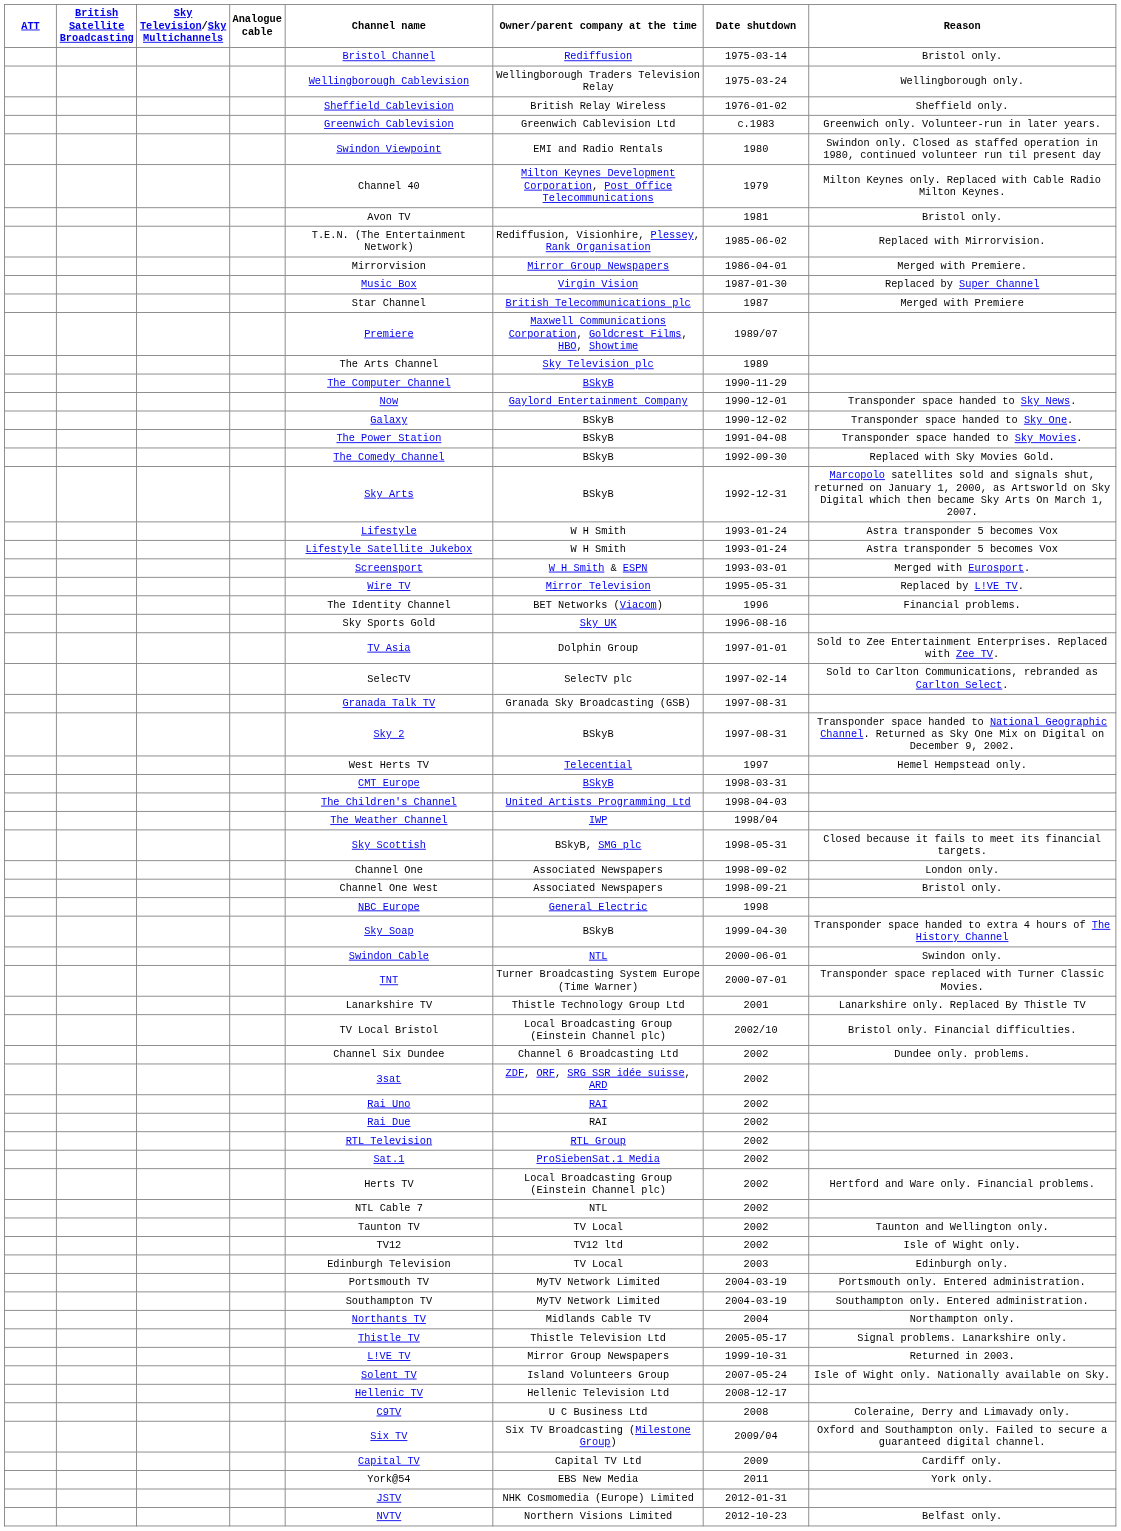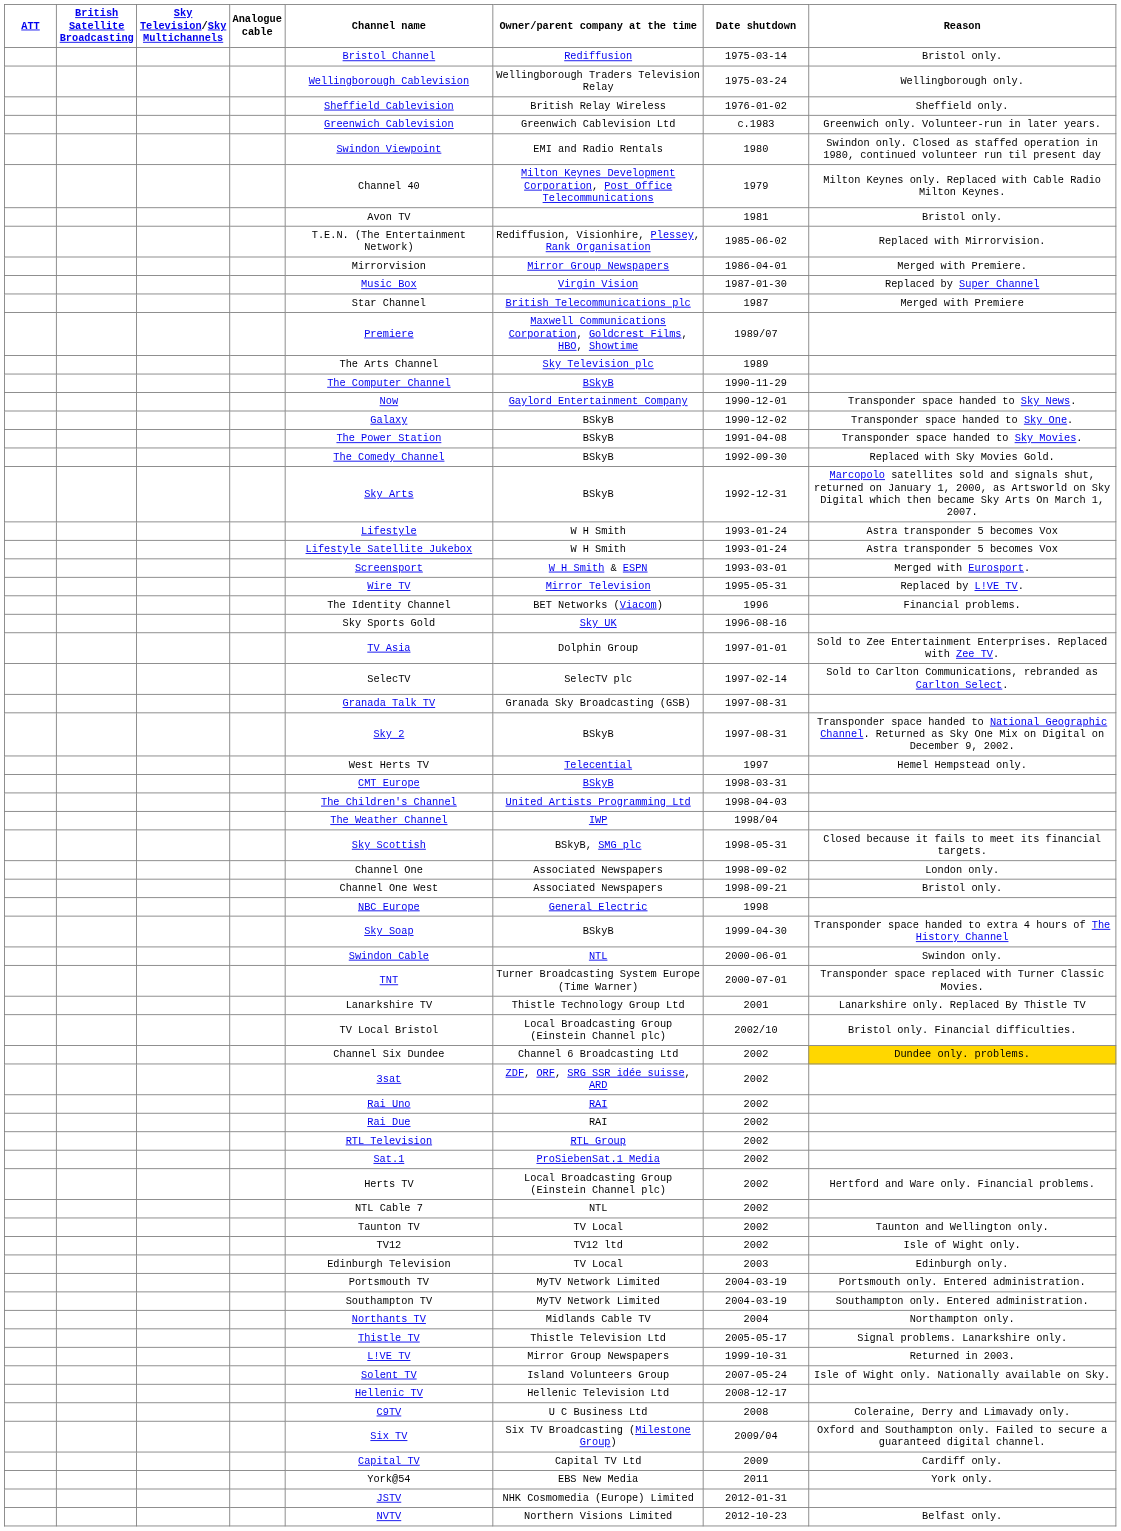(962, 1055) no background -> (962, 1055) gold background
